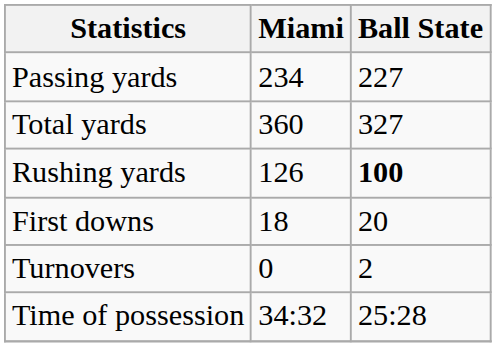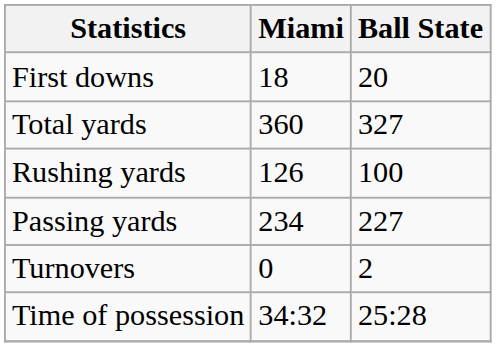rows swapped: (83, 220) <-> (95, 76)
(381, 172) bold -> (381, 172) normal
